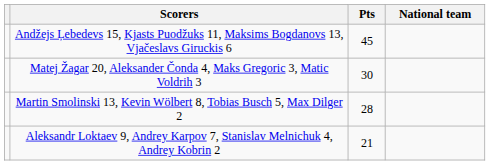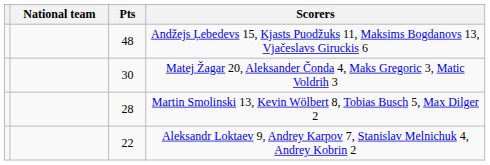columns swapped: (435, 14) <-> (179, 14)
(367, 41) 45 -> (128, 41) 48
(367, 143) 21 -> (128, 143) 22
